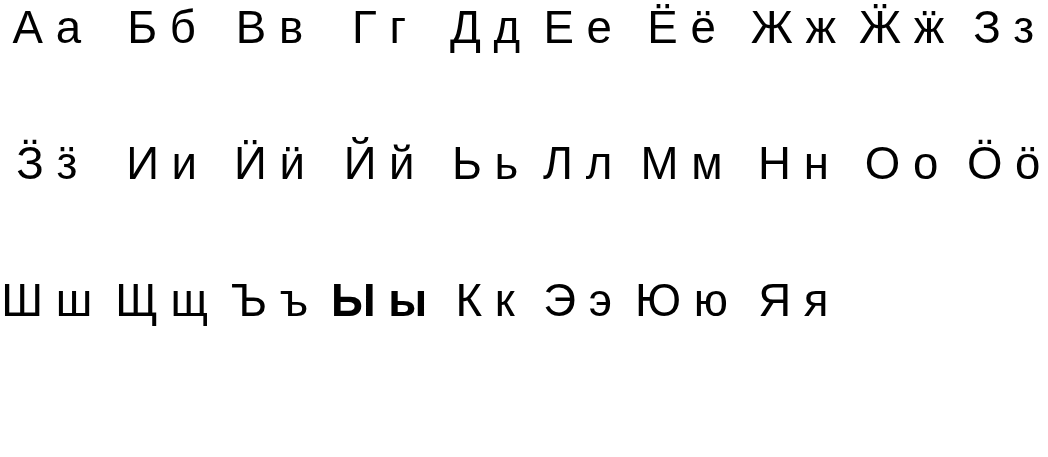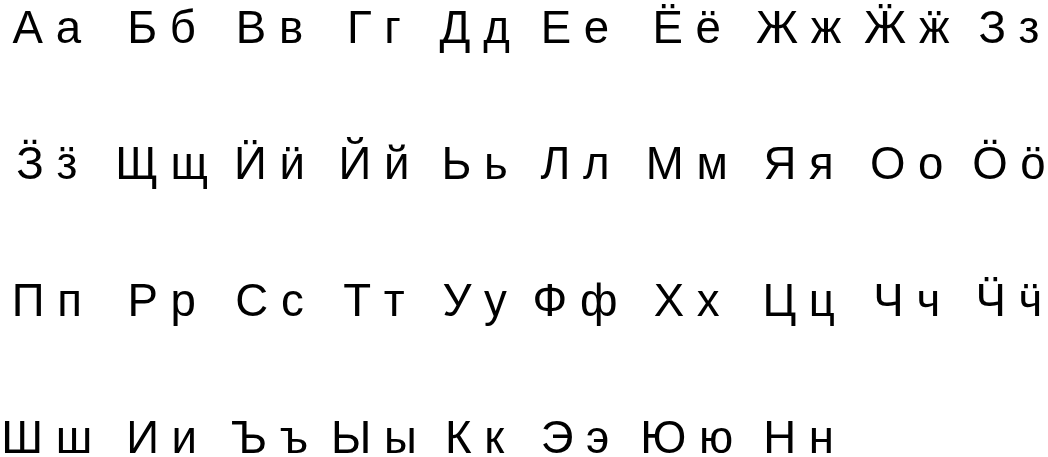(162, 163) И и -> (162, 163) Щ щ
(793, 163) Н н -> (799, 163) Я я
+ row: (47, 300)
(162, 300) Щ щ -> (162, 437) И и
(379, 300) bold -> (374, 437) normal
(793, 300) Я я -> (799, 437) Н н
